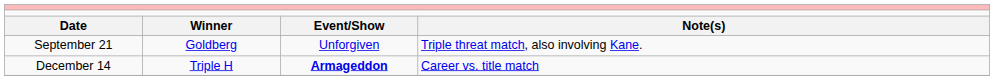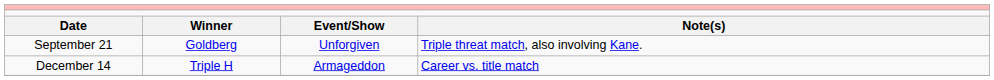(349, 65) bold -> (349, 65) normal
